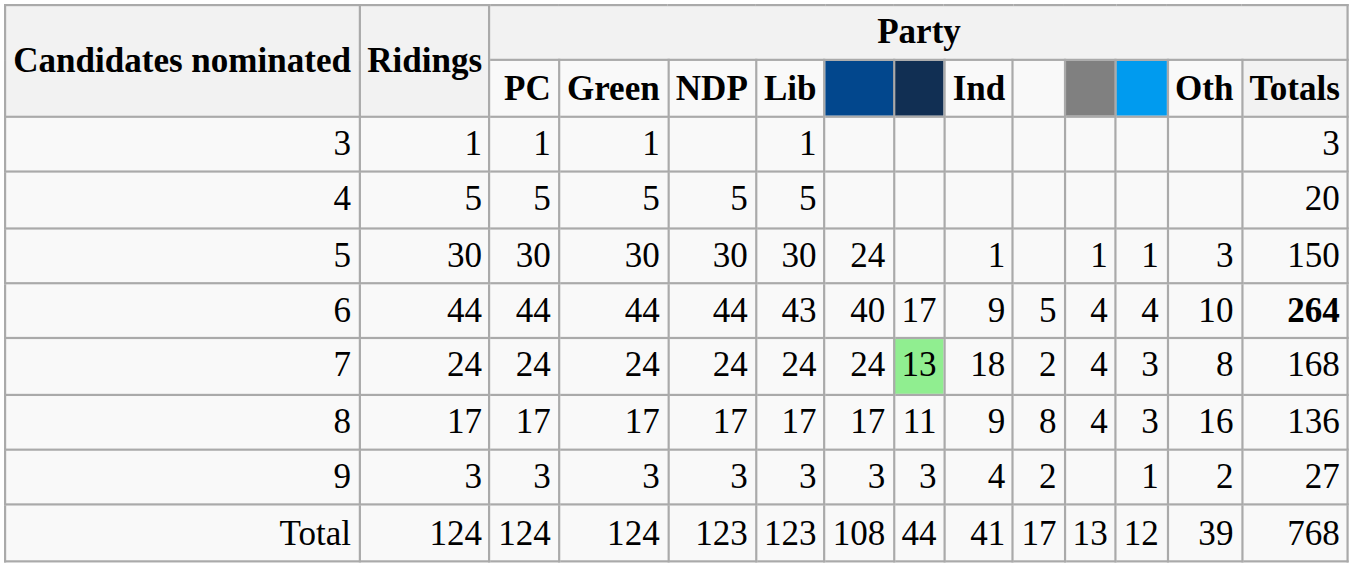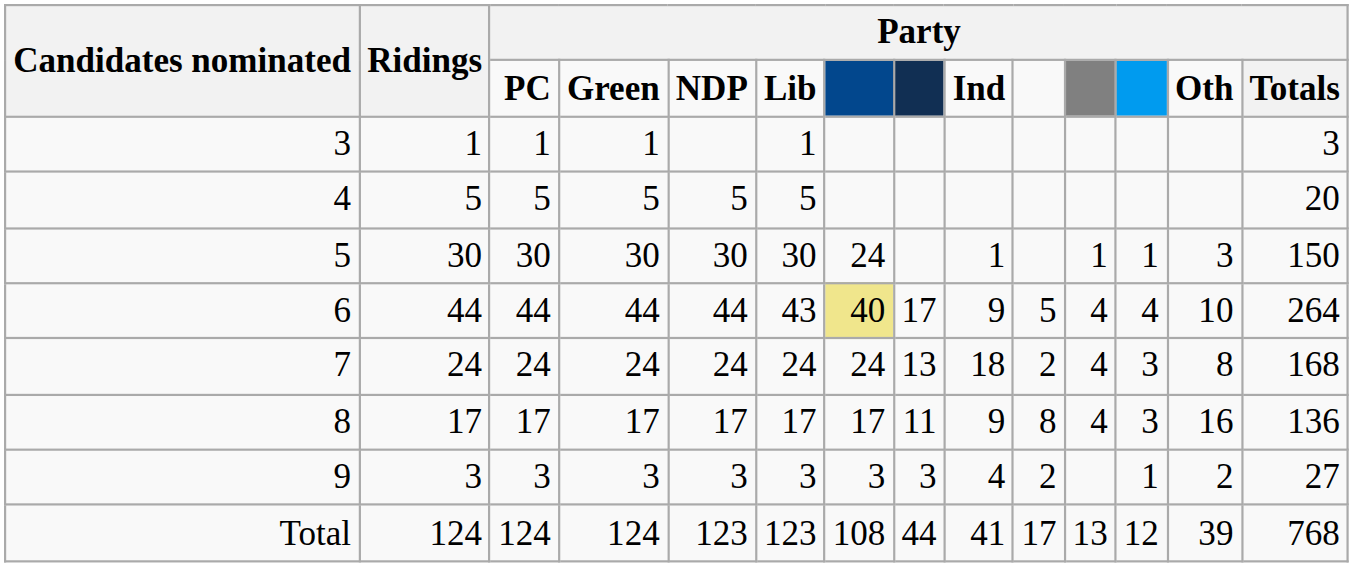(868, 310) no background -> (868, 310) khaki background
(1314, 310) bold -> (1314, 310) normal
(919, 365) lightgreen background -> (919, 365) no background
